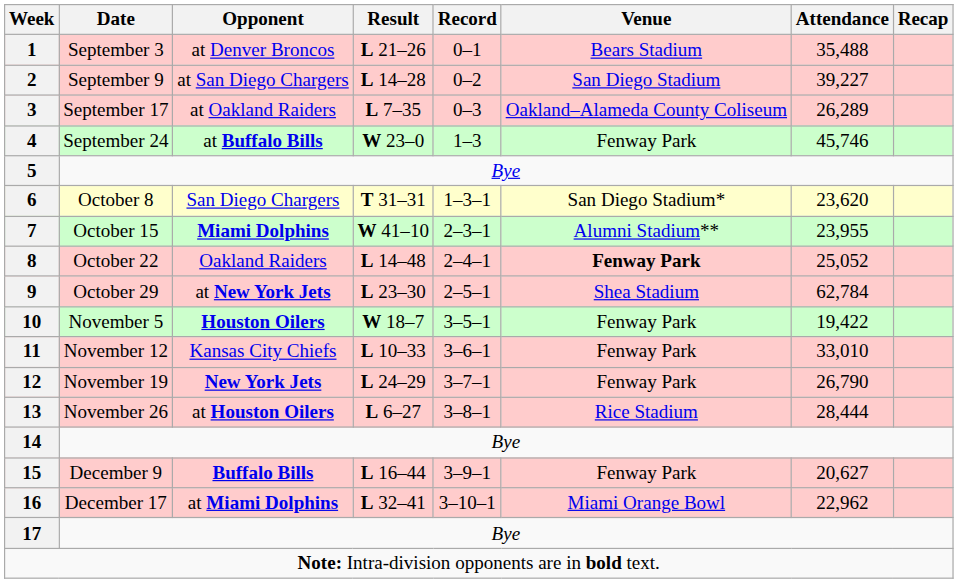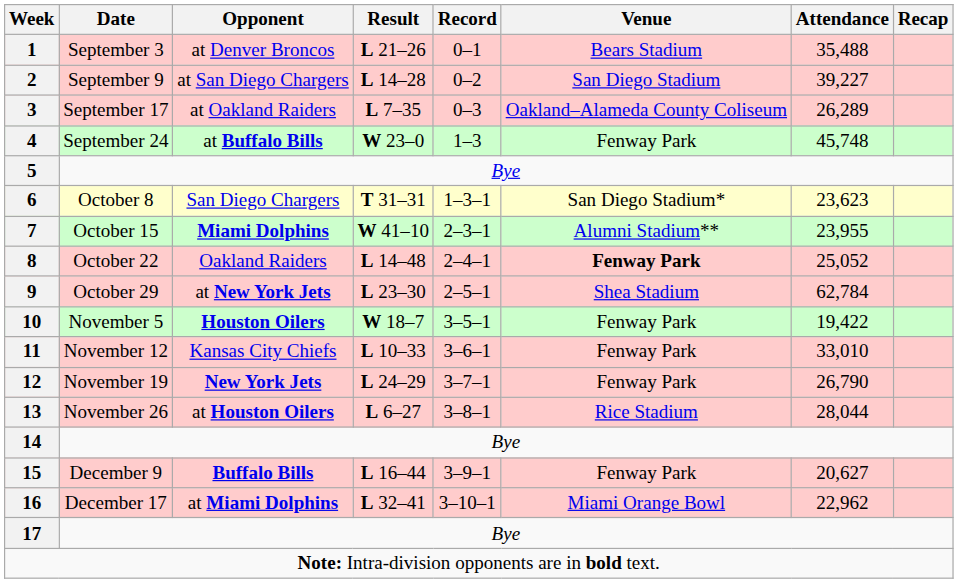(842, 140) 45,746 -> (842, 140) 45,748
(842, 200) 23,620 -> (842, 200) 23,623
(842, 412) 28,444 -> (842, 412) 28,044
